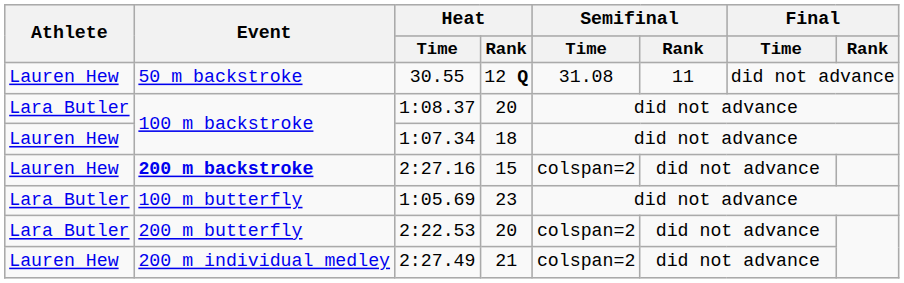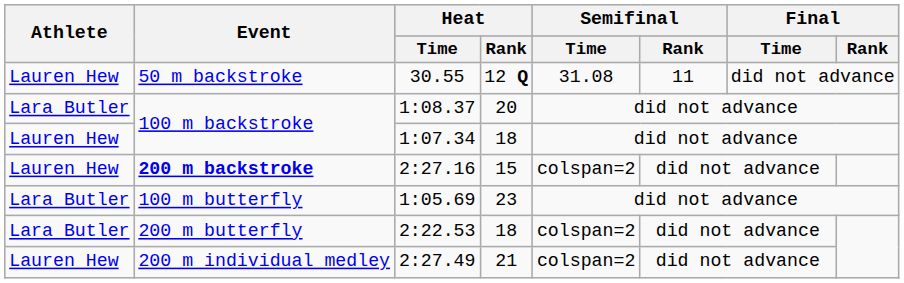(506, 231) 20 -> (506, 231) 18
